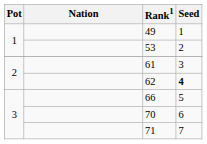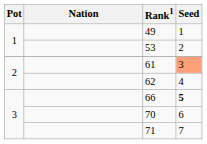(181, 65) no background -> (181, 65) lightsalmon background
(181, 81) bold -> (181, 81) normal
(181, 98) normal -> (181, 98) bold
